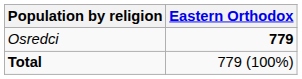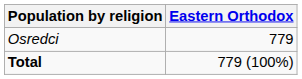(281, 39) bold -> (281, 39) normal
